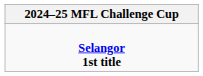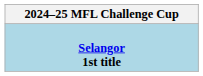(102, 54) no background -> (102, 54) lightblue background
